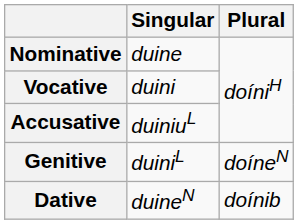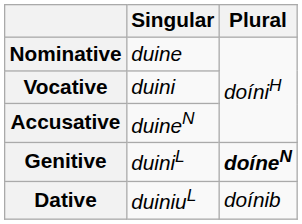(164, 122) duiniuL -> (163, 122) duineN
(256, 161) normal -> (258, 161) bold
(163, 199) duineN -> (164, 199) duiniuL
